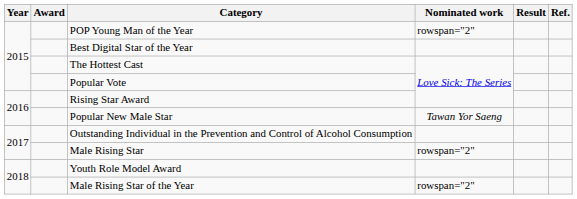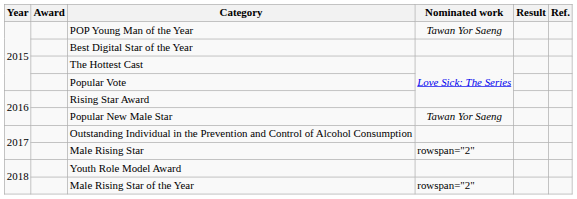(446, 30) rowspan="2" -> (464, 30) Tawan Yor Saeng
